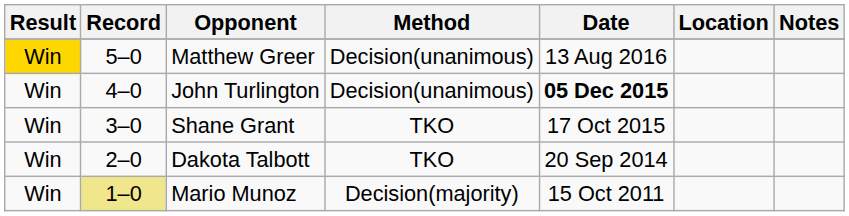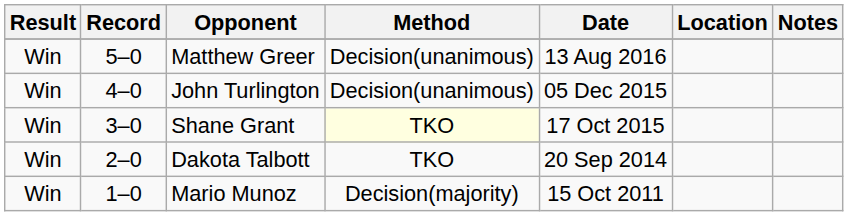(43, 57) gold background -> (43, 57) no background
(606, 91) bold -> (606, 91) normal
(432, 125) no background -> (432, 125) lightyellow background
(124, 194) khaki background -> (124, 194) no background
